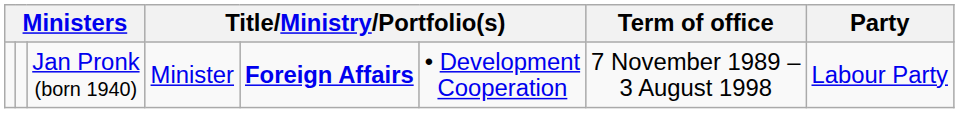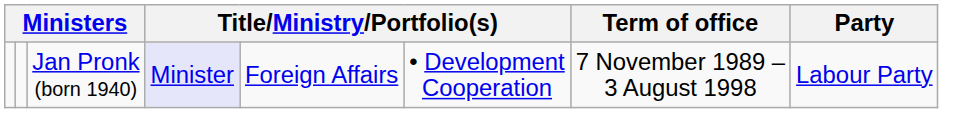(192, 74) no background -> (192, 74) lavender background
(329, 74) bold -> (322, 74) normal
